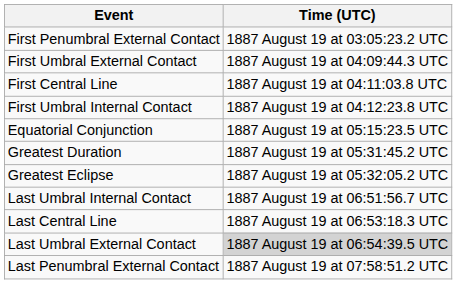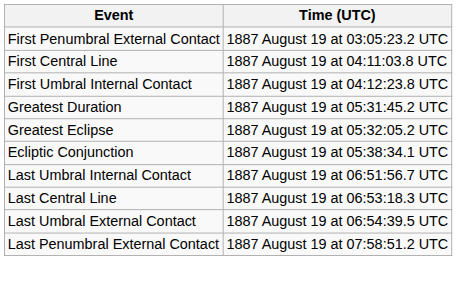- row: (102, 61)
- row: (80, 130)
+ row: (71, 152)
(337, 244) lightgrey background -> (337, 221) no background
